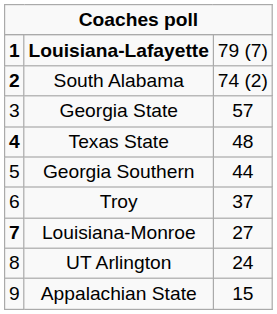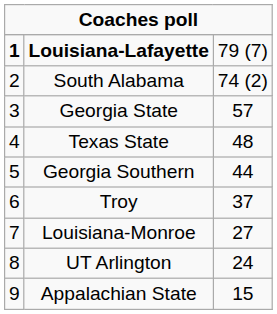(14, 80) bold -> (14, 80) normal
(14, 141) bold -> (14, 141) normal
(14, 232) bold -> (14, 232) normal
